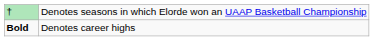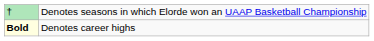(18, 28) no background -> (18, 28) lightyellow background
